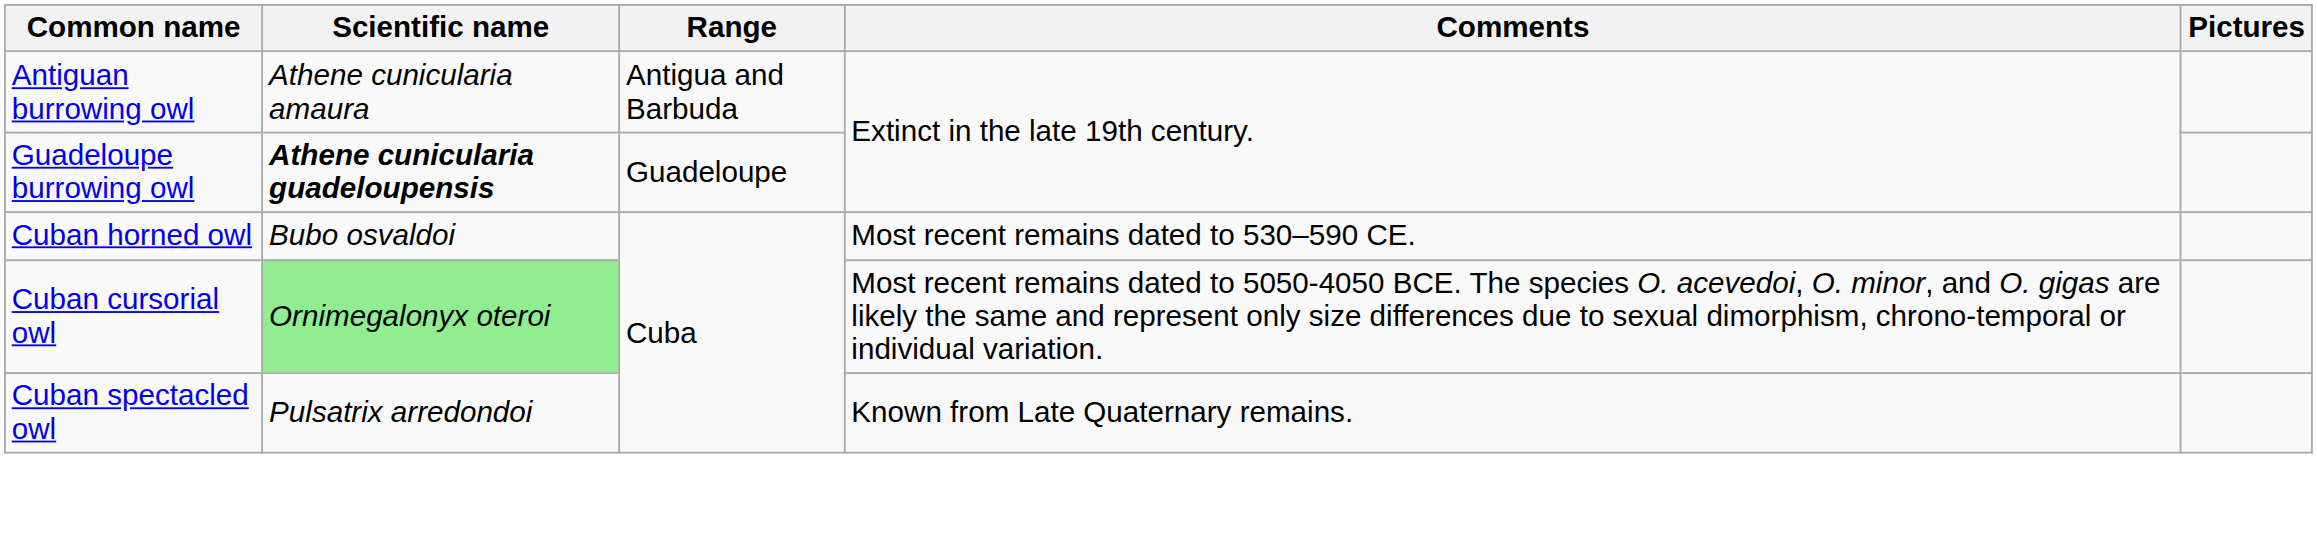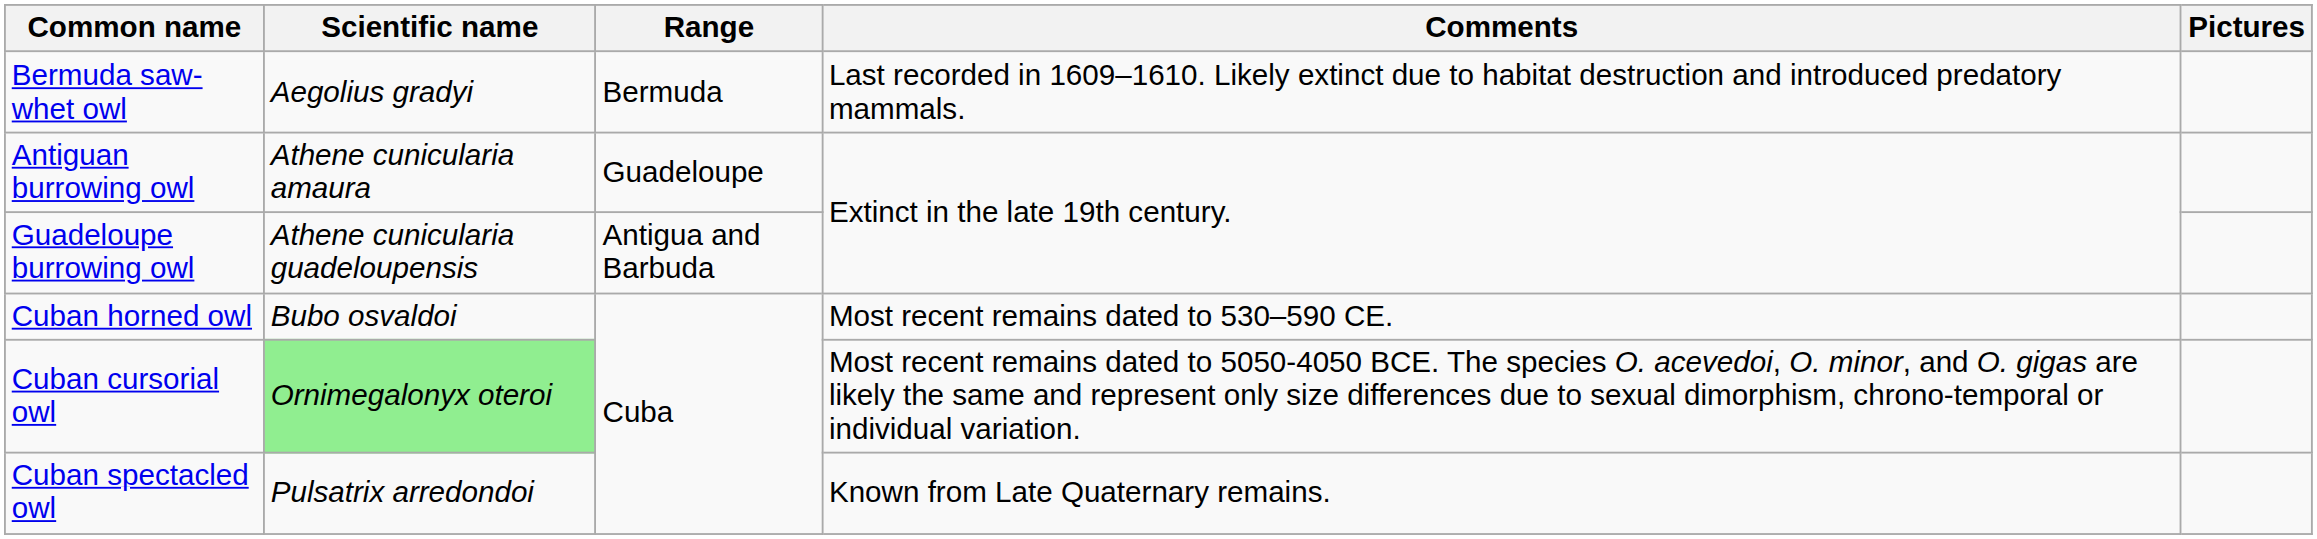+ row: (107, 91)
(705, 91) Antigua and Barbuda -> (683, 171) Guadeloupe
(402, 171) bold -> (392, 252) normal
(707, 171) Guadeloupe -> (682, 252) Antigua and Barbuda
